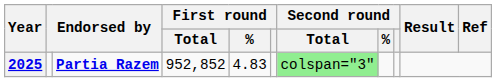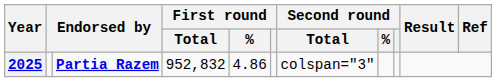(196, 64) 952,852 -> (196, 64) 952,832
(250, 64) 4.83 -> (250, 64) 4.86
(328, 64) lightgreen background -> (328, 64) no background
